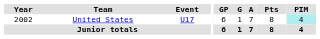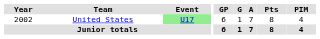(187, 19) no background -> (187, 19) lightgreen background
(301, 19) paleturquoise background -> (301, 19) no background
